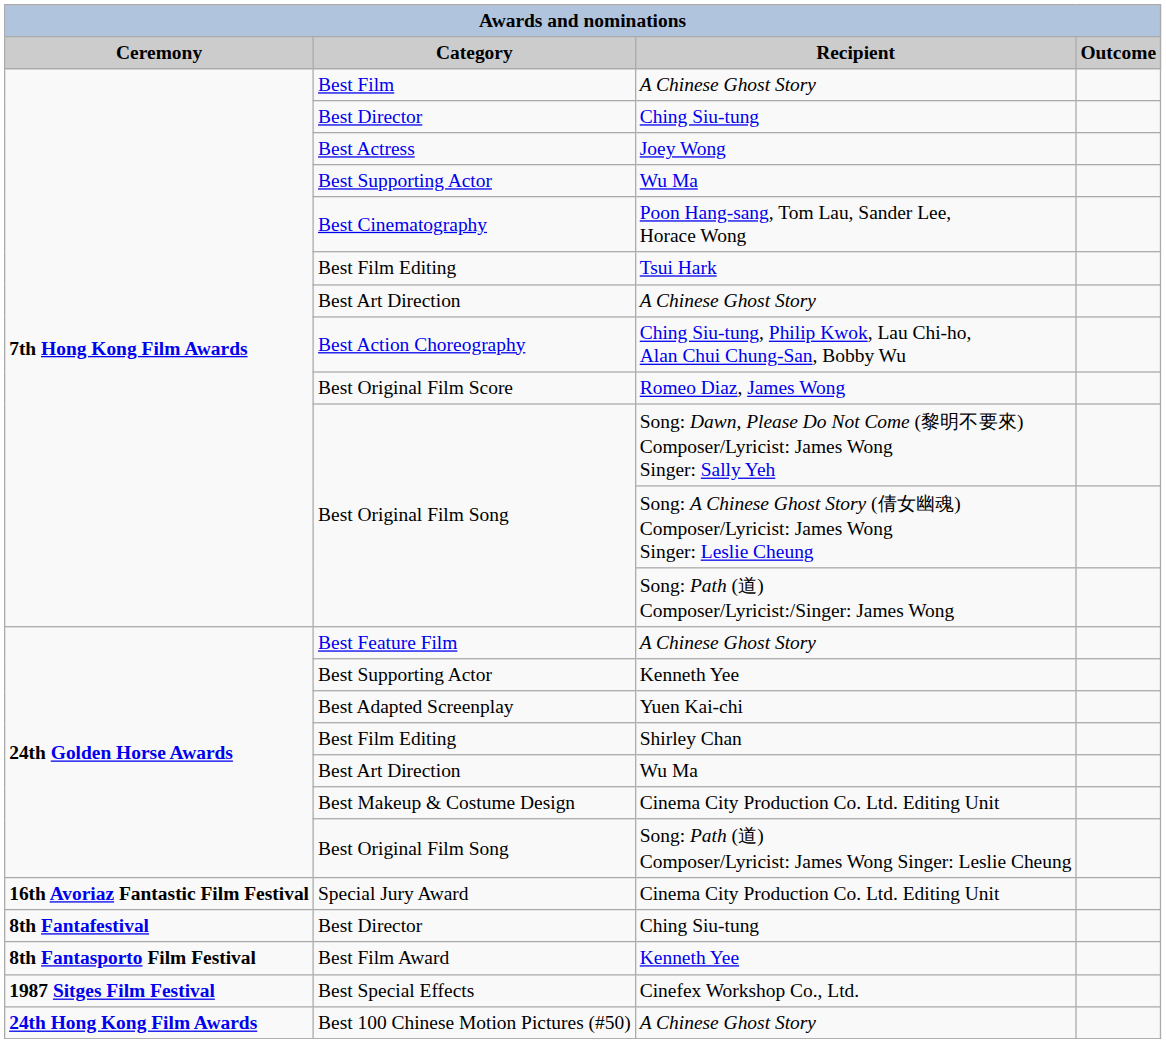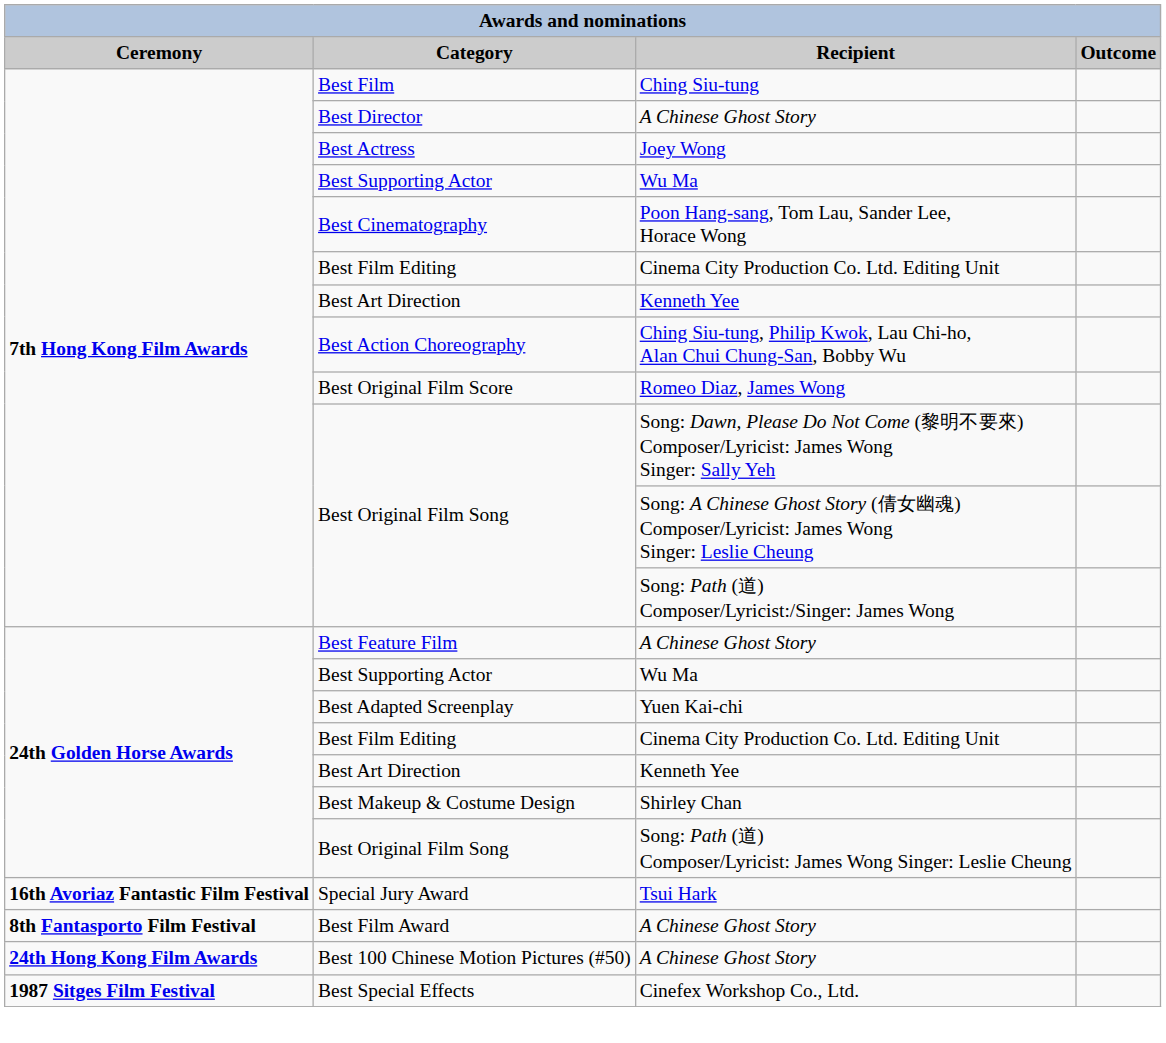(728, 84) A Chinese Ghost Story -> (699, 84) Ching Siu-tung
(699, 116) Ching Siu-tung -> (728, 116) A Chinese Ghost Story
(678, 268) Tsui Hark -> (820, 268) Cinema City Production Co. Ltd. Editing Unit
(728, 300) A Chinese Ghost Story -> (689, 300) Kenneth Yee
(689, 674) Kenneth Yee -> (669, 674) Wu Ma
(691, 738) Shirley Chan -> (820, 738) Cinema City Production Co. Ltd. Editing Unit
(669, 770) Wu Ma -> (689, 770) Kenneth Yee
(820, 803) Cinema City Production Co. Ltd. Editing Unit -> (691, 803) Shirley Chan
(820, 894) Cinema City Production Co. Ltd. Editing Unit -> (678, 894) Tsui Hark
- row: (79, 926)
(689, 958) Kenneth Yee -> (728, 926) A Chinese Ghost Story
rows swapped: (133, 1022) <-> (112, 990)
